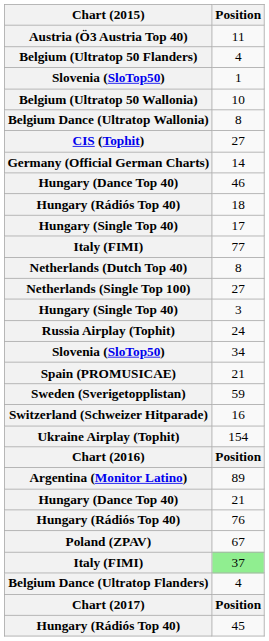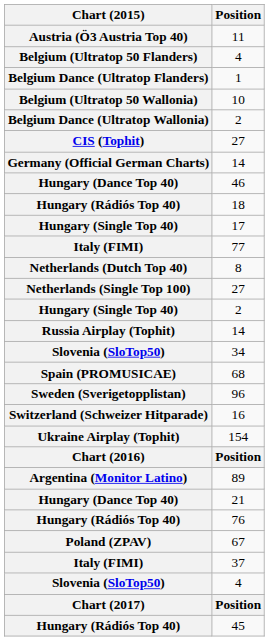(108, 78) Slovenia (SloTop50) -> (108, 78) Belgium Dance (Ultratop Flanders)
(238, 120) 8 -> (238, 120) 2
(238, 309) 3 -> (238, 309) 2
(238, 330) 24 -> (238, 330) 14
(238, 373) 21 -> (238, 373) 68
(238, 394) 59 -> (238, 394) 96
(238, 562) lightgreen background -> (238, 562) no background
(108, 583) Belgium Dance (Ultratop Flanders) -> (108, 583) Slovenia (SloTop50)
